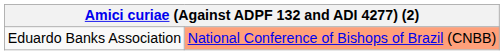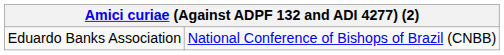(342, 38) lightsalmon background -> (342, 38) no background
